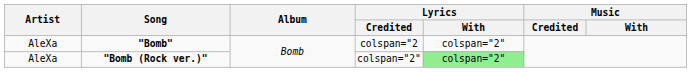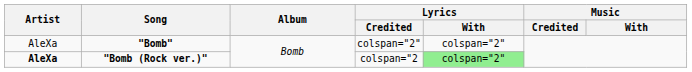(389, 44) colspan="2 -> (389, 44) colspan="2"
(43, 59) normal -> (43, 59) bold
(389, 59) colspan="2" -> (389, 59) colspan="2
